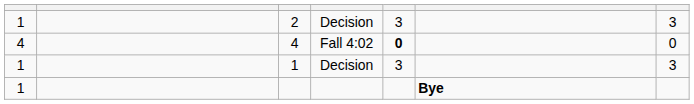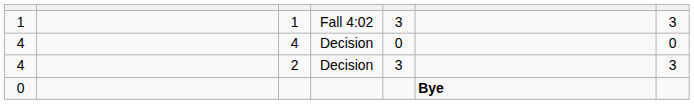(295, 21) 2 -> (295, 21) 1
(347, 21) Decision -> (347, 21) Fall 4:02
(347, 44) Fall 4:02 -> (347, 44) Decision
(399, 44) bold -> (399, 44) normal
(21, 66) 1 -> (21, 66) 4
(295, 66) 1 -> (295, 66) 2
(21, 88) 1 -> (21, 88) 0
